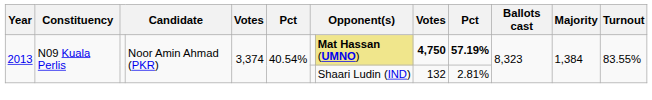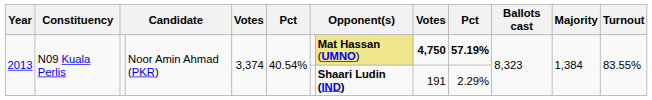(364, 74) normal -> (352, 80) bold
(436, 74) 132 -> (436, 80) 191
(473, 74) 2.81% -> (473, 80) 2.29%
